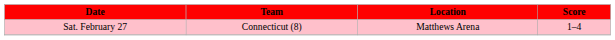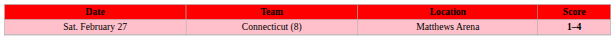(574, 27) normal -> (574, 27) bold
